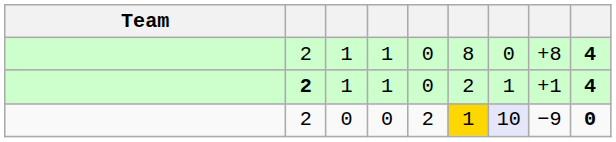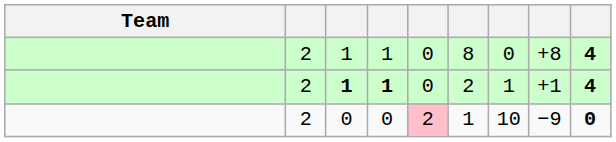(306, 87) bold -> (306, 87) normal
(347, 87) normal -> (347, 87) bold
(387, 87) normal -> (387, 87) bold
(428, 120) no background -> (428, 120) pink background
(468, 120) gold background -> (468, 120) no background
(509, 120) lavender background -> (509, 120) no background
